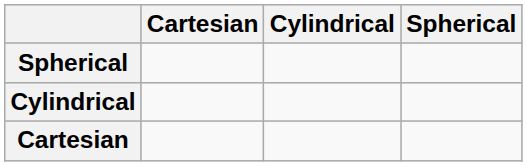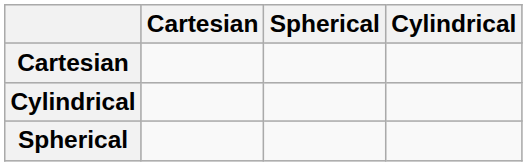columns swapped: (332, 23) <-> (461, 23)
(73, 62) Spherical -> (73, 62) Cartesian
(73, 140) Cartesian -> (73, 140) Spherical
